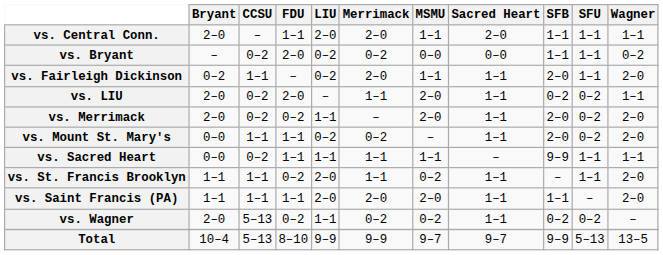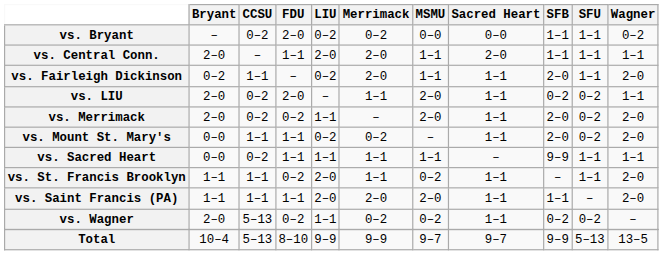rows swapped: (97, 56) <-> (97, 36)
